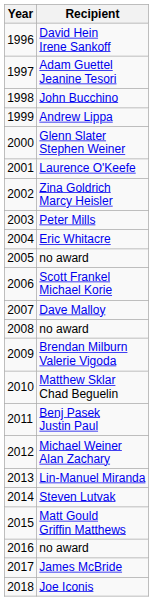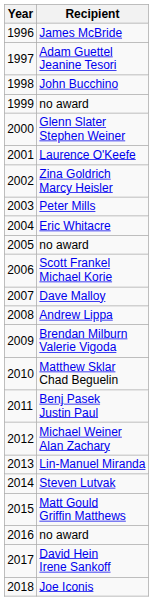(75, 39) David Hein Irene Sankoff -> (81, 33) James McBride
(76, 117) Andrew Lippa -> (64, 103) no award
(64, 328) no award -> (76, 315) Andrew Lippa
(81, 567) James McBride -> (75, 560) David Hein Irene Sankoff
